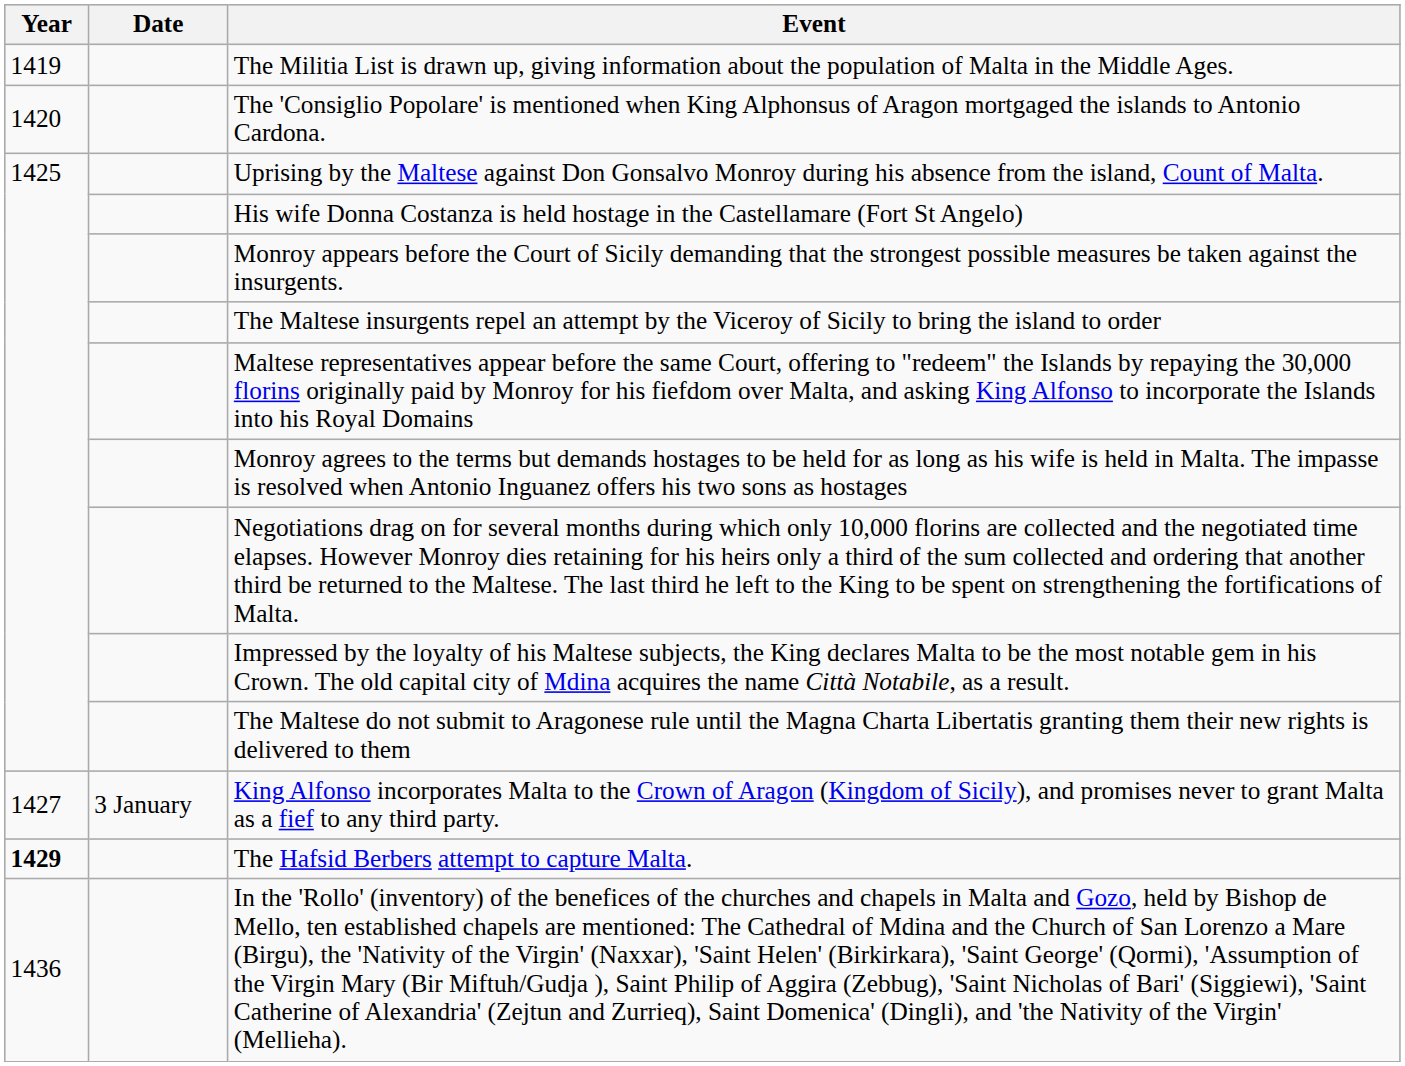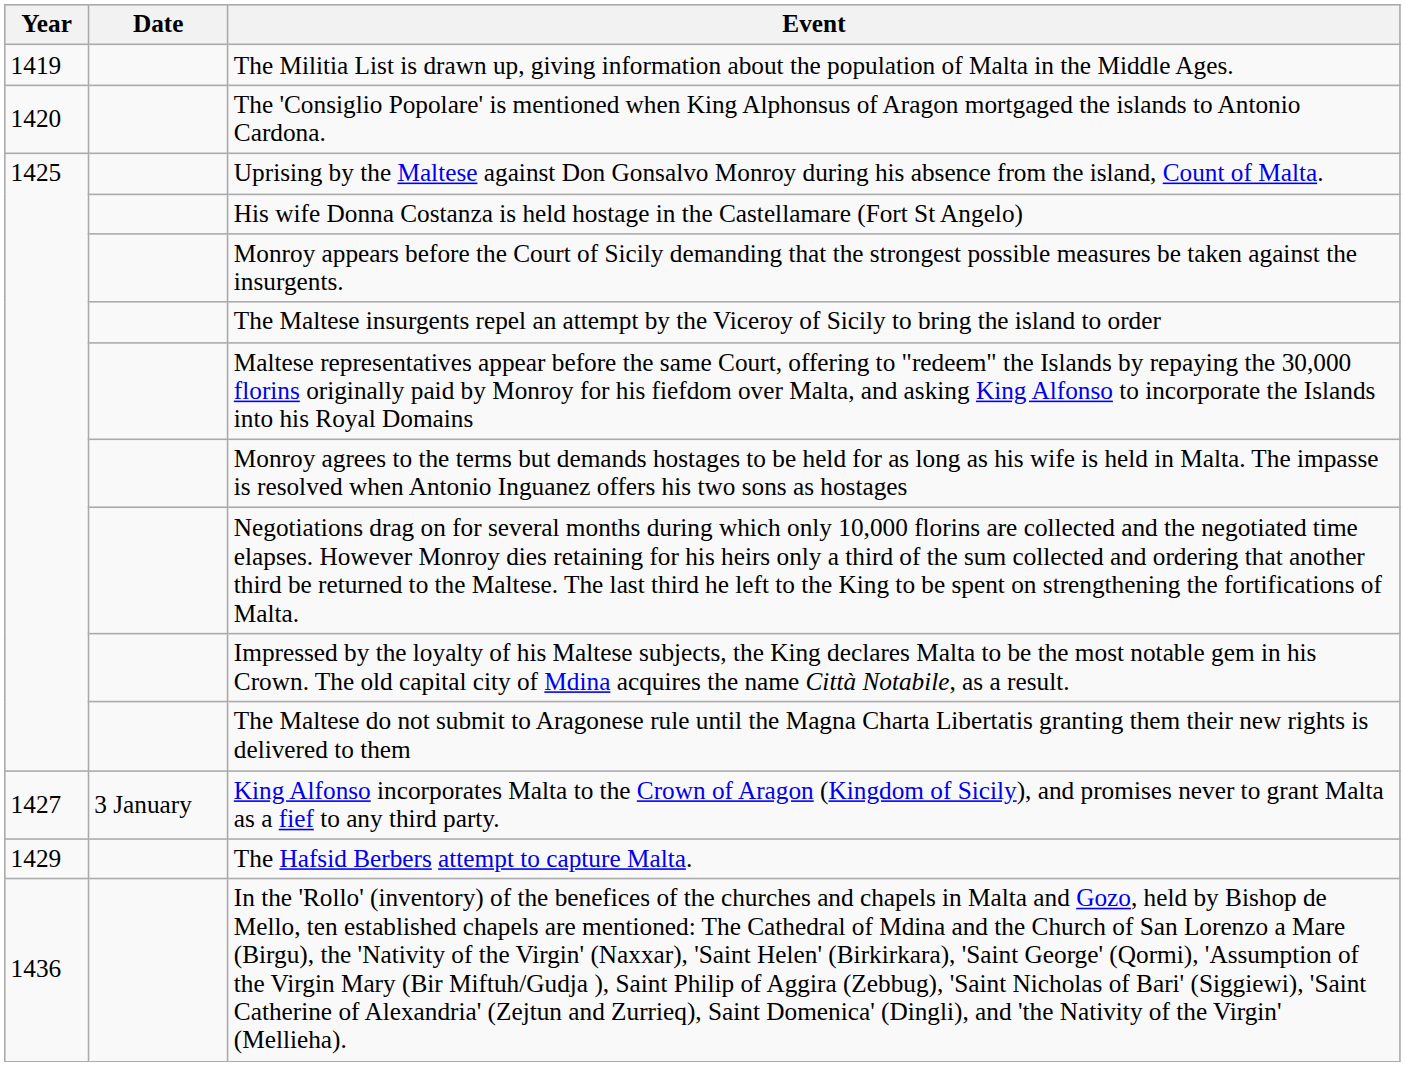(36, 858) bold -> (36, 858) normal
